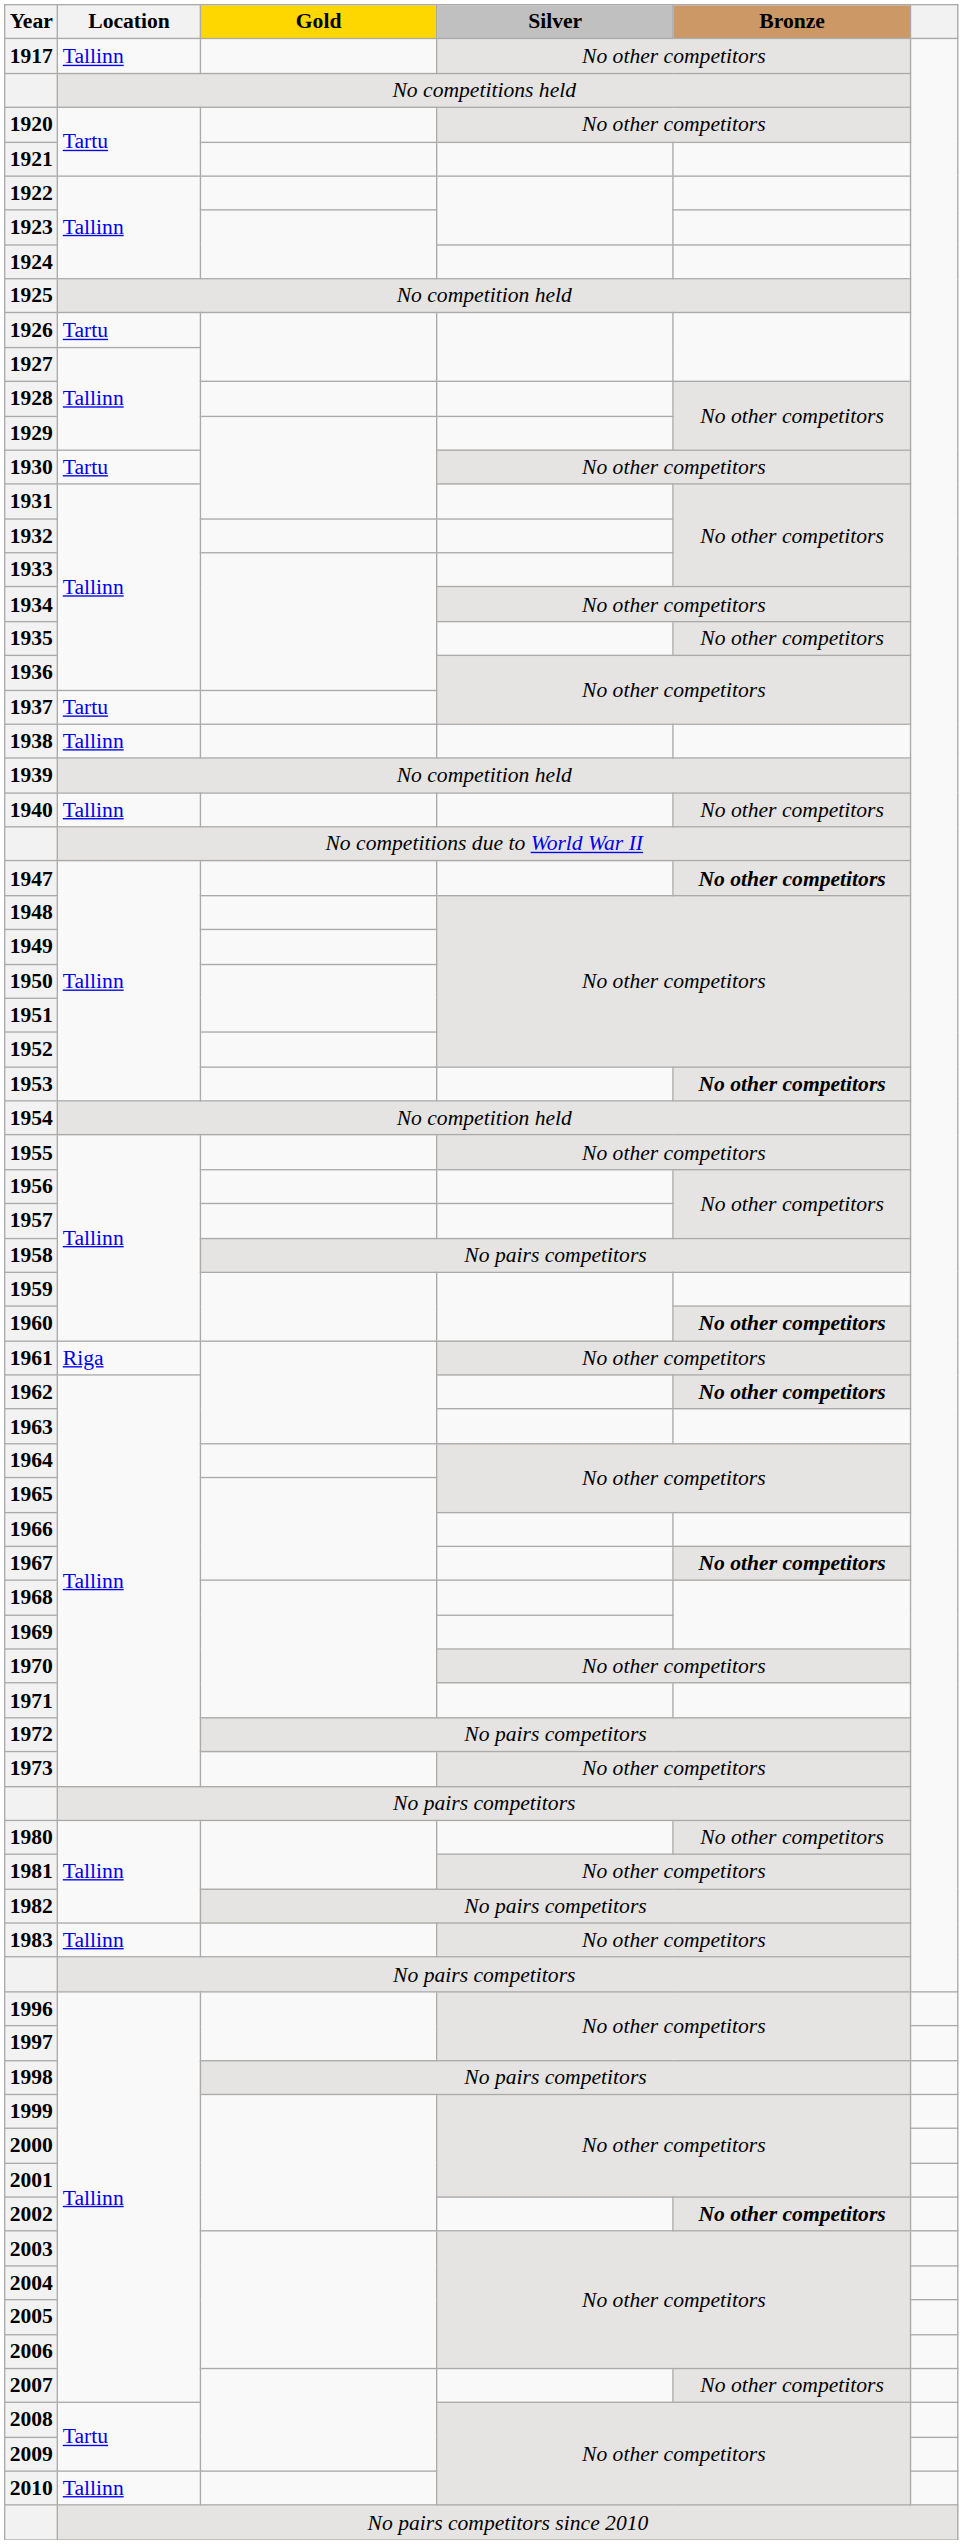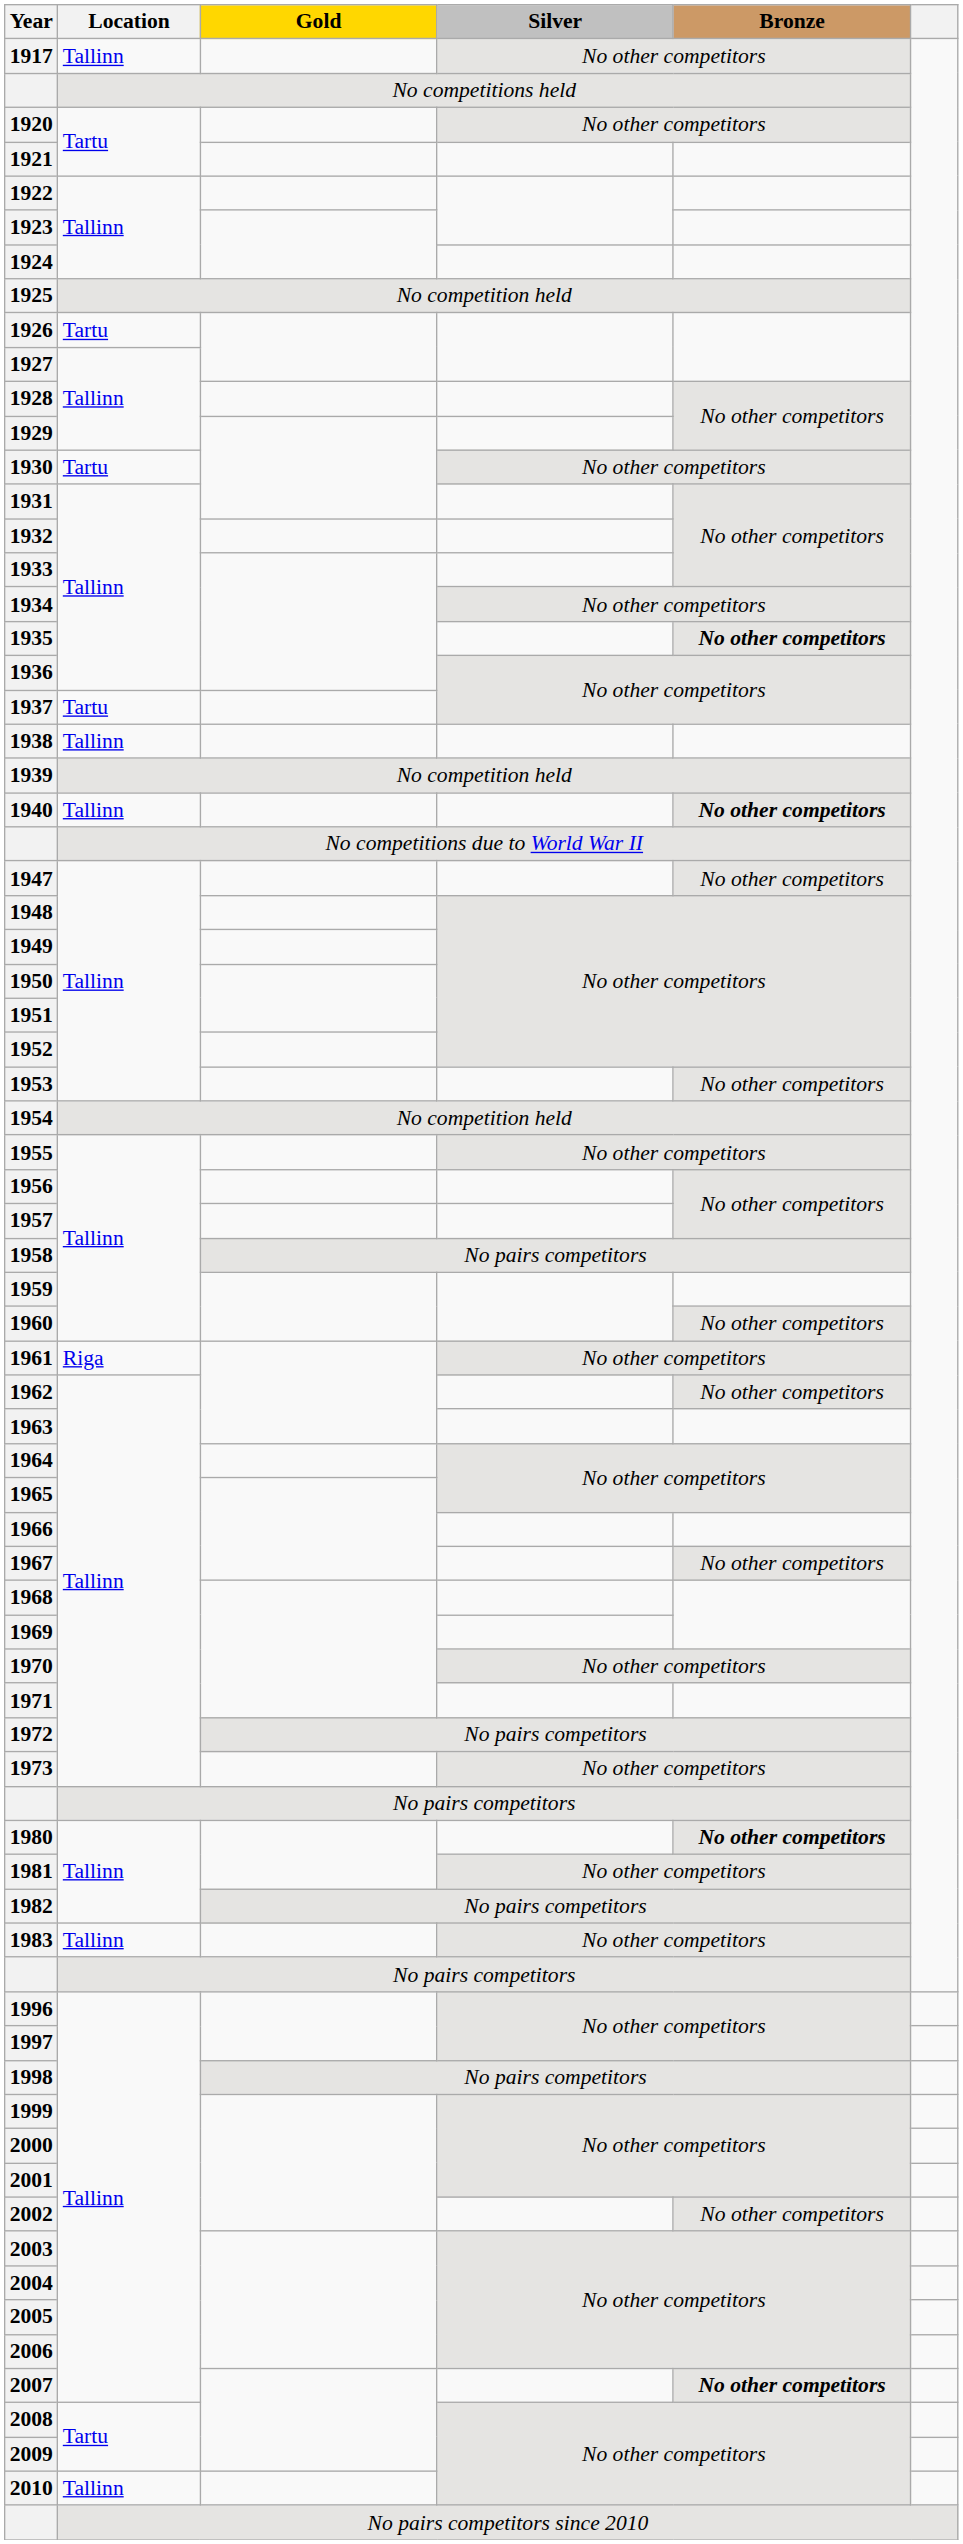(792, 638) normal -> (792, 638) bold
(792, 809) normal -> (792, 809) bold
(792, 878) bold -> (792, 878) normal
(792, 1083) bold -> (792, 1083) normal
(792, 1323) bold -> (792, 1323) normal
(792, 1391) bold -> (792, 1391) normal
(792, 1563) bold -> (792, 1563) normal
(792, 1837) normal -> (792, 1837) bold
(792, 2214) bold -> (792, 2214) normal
(792, 2385) normal -> (792, 2385) bold
